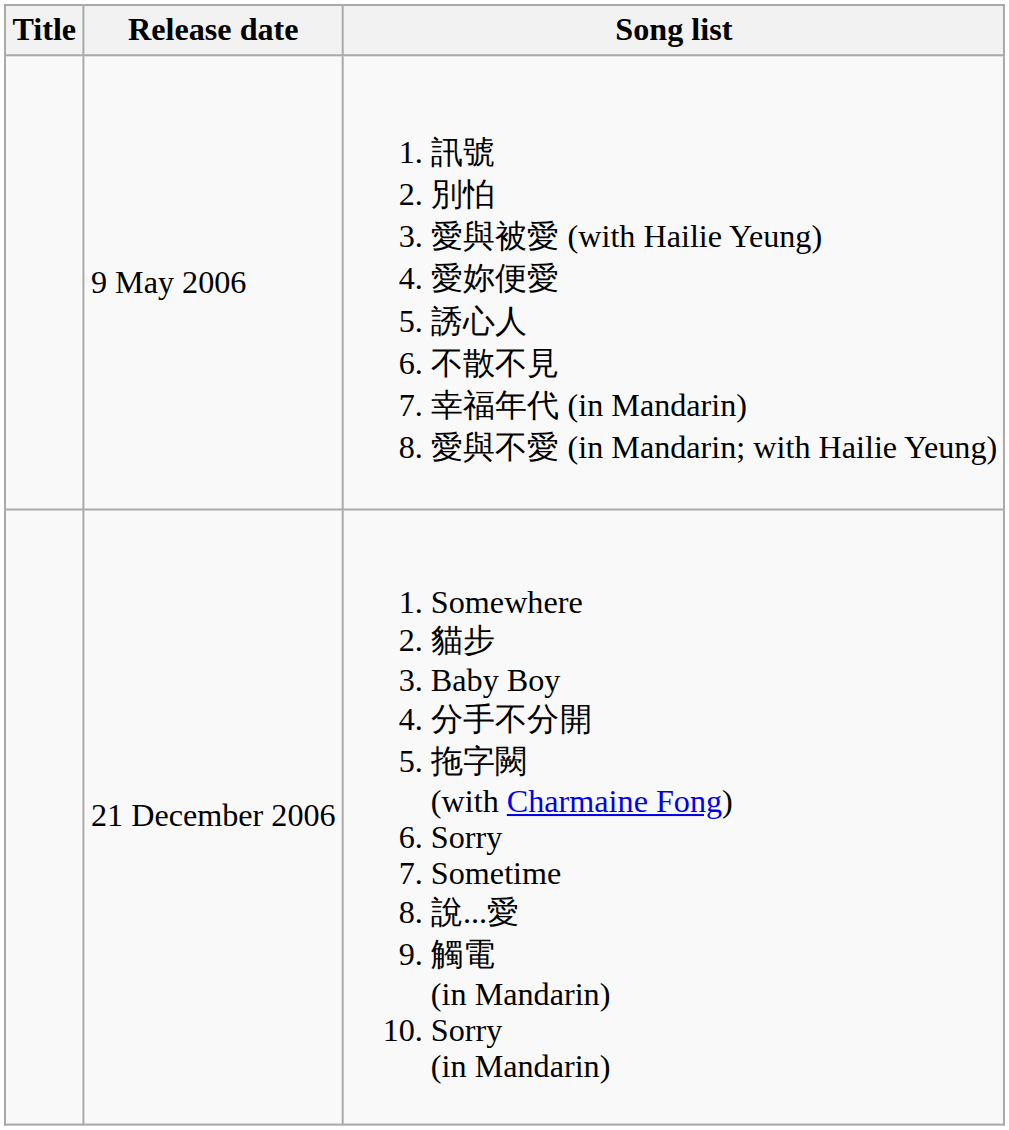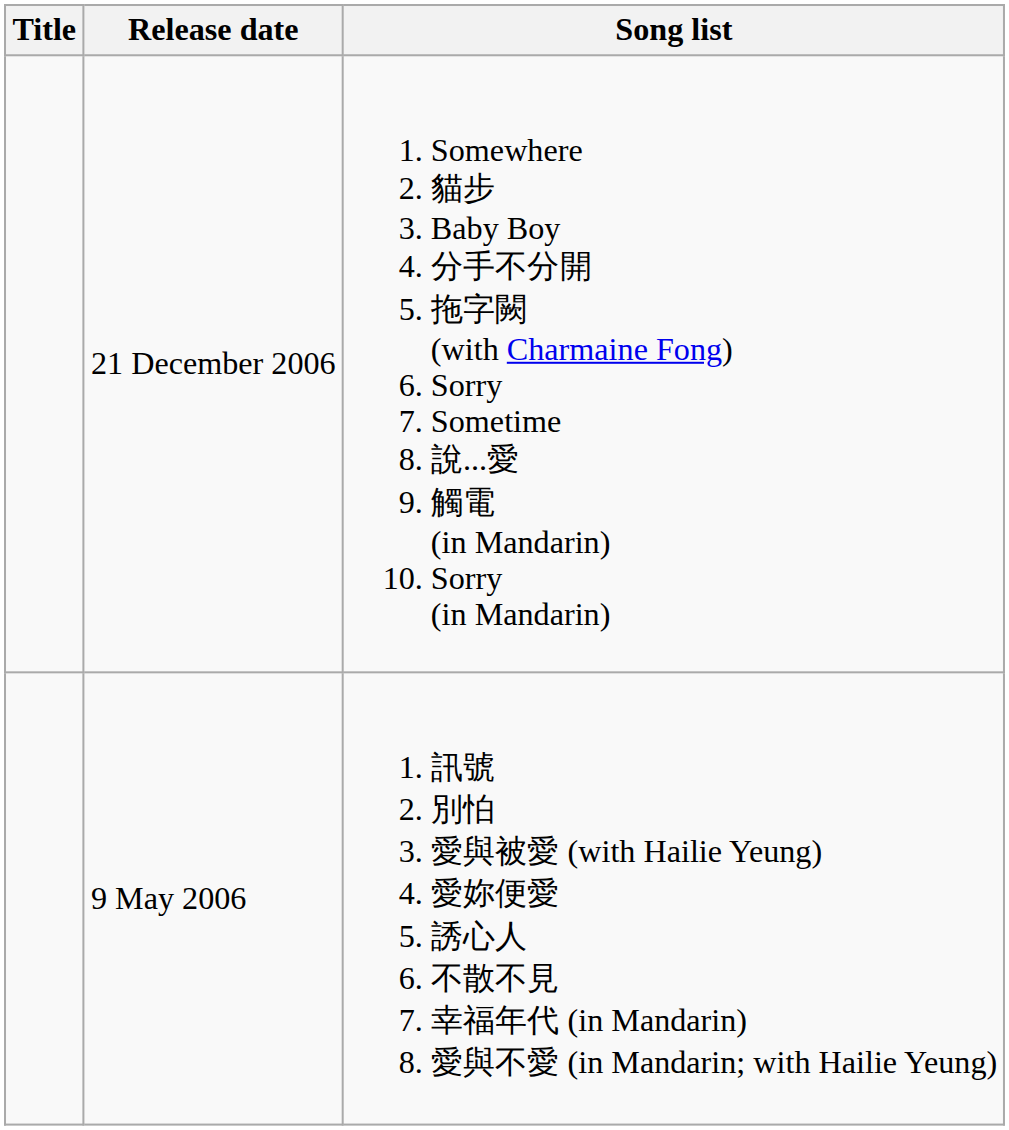rows swapped: (169, 282) <-> (213, 816)
